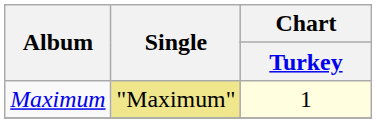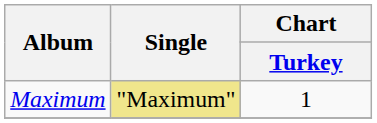(306, 99) lightyellow background -> (306, 99) no background
